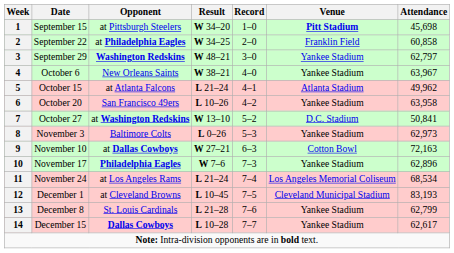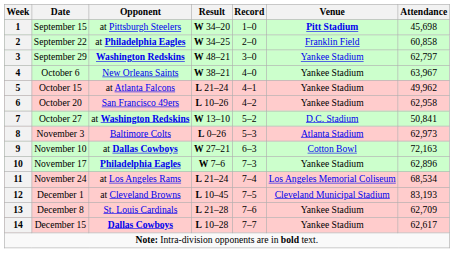(332, 88) Atlanta Stadium -> (332, 88) Yankee Stadium
(424, 103) 63,958 -> (424, 103) 62,958
(332, 133) Yankee Stadium -> (332, 133) Atlanta Stadium
(424, 210) 62,799 -> (424, 210) 62,709
